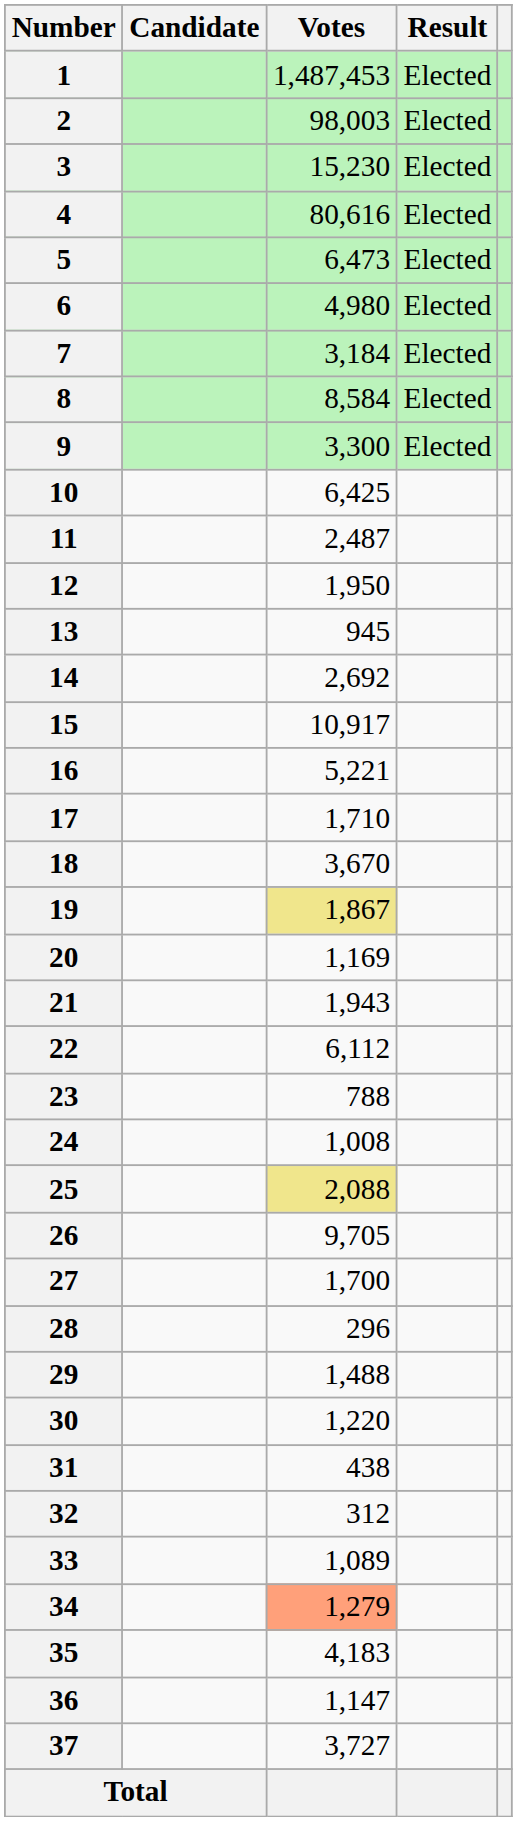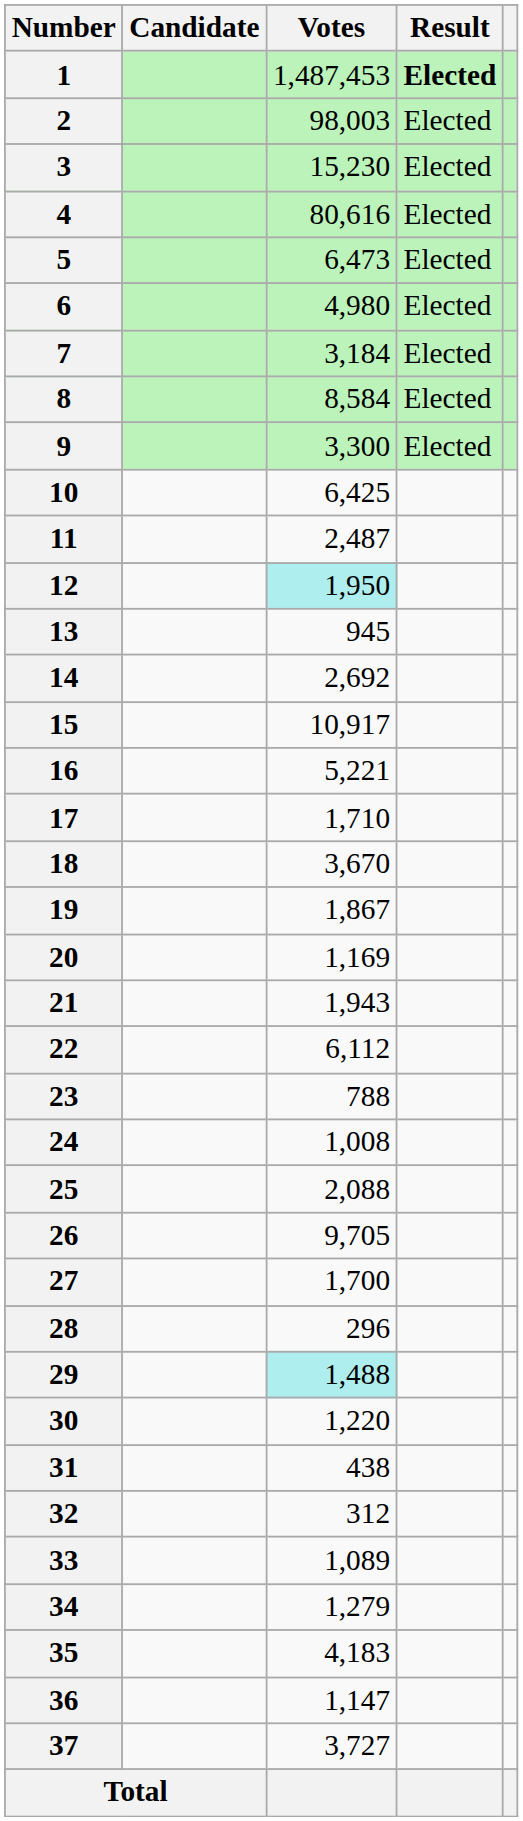(447, 74) normal -> (450, 74) bold
(357, 584) no background -> (357, 584) paleturquoise background
(357, 910) khaki background -> (357, 910) no background
(357, 1188) khaki background -> (357, 1188) no background
(357, 1374) no background -> (357, 1374) paleturquoise background
(357, 1606) lightsalmon background -> (357, 1606) no background
